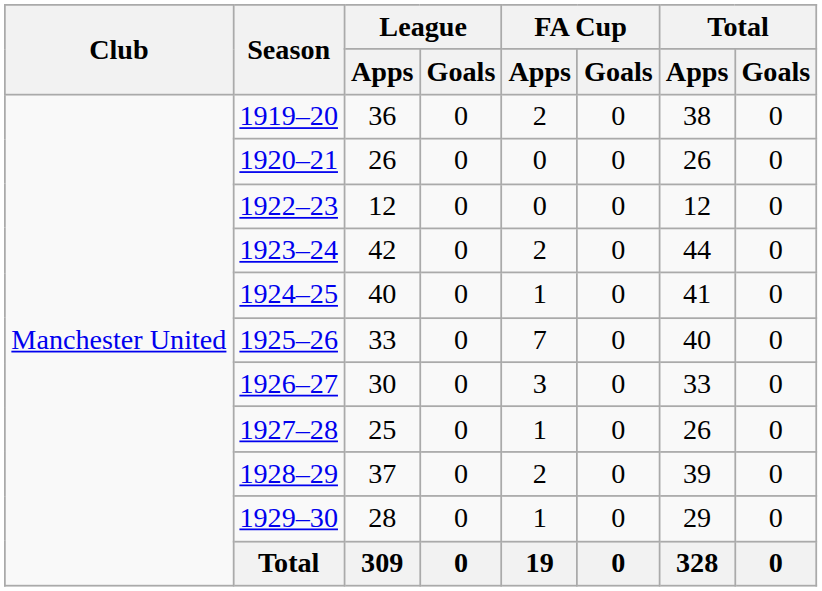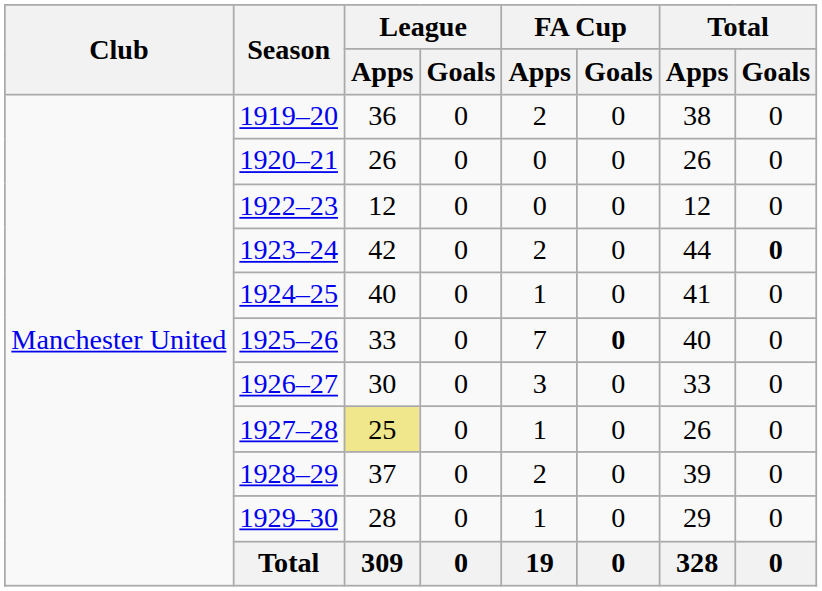(776, 250) normal -> (776, 250) bold
(618, 339) normal -> (618, 339) bold
(382, 428) no background -> (382, 428) khaki background
